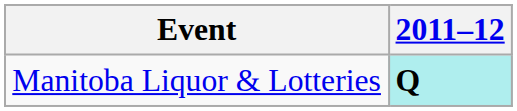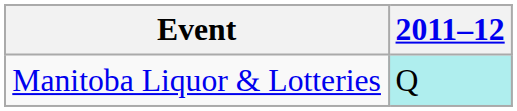(408, 79) bold -> (407, 79) normal
